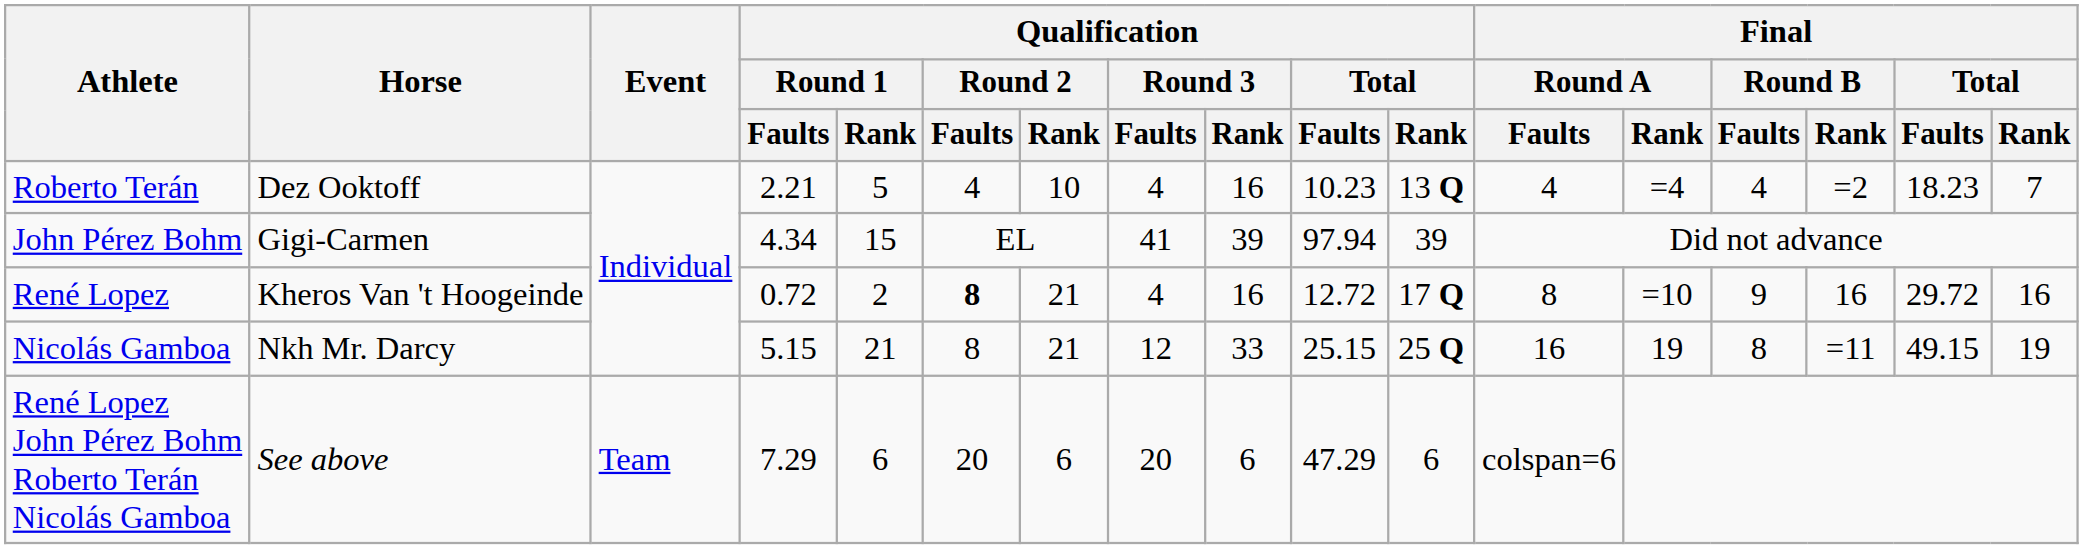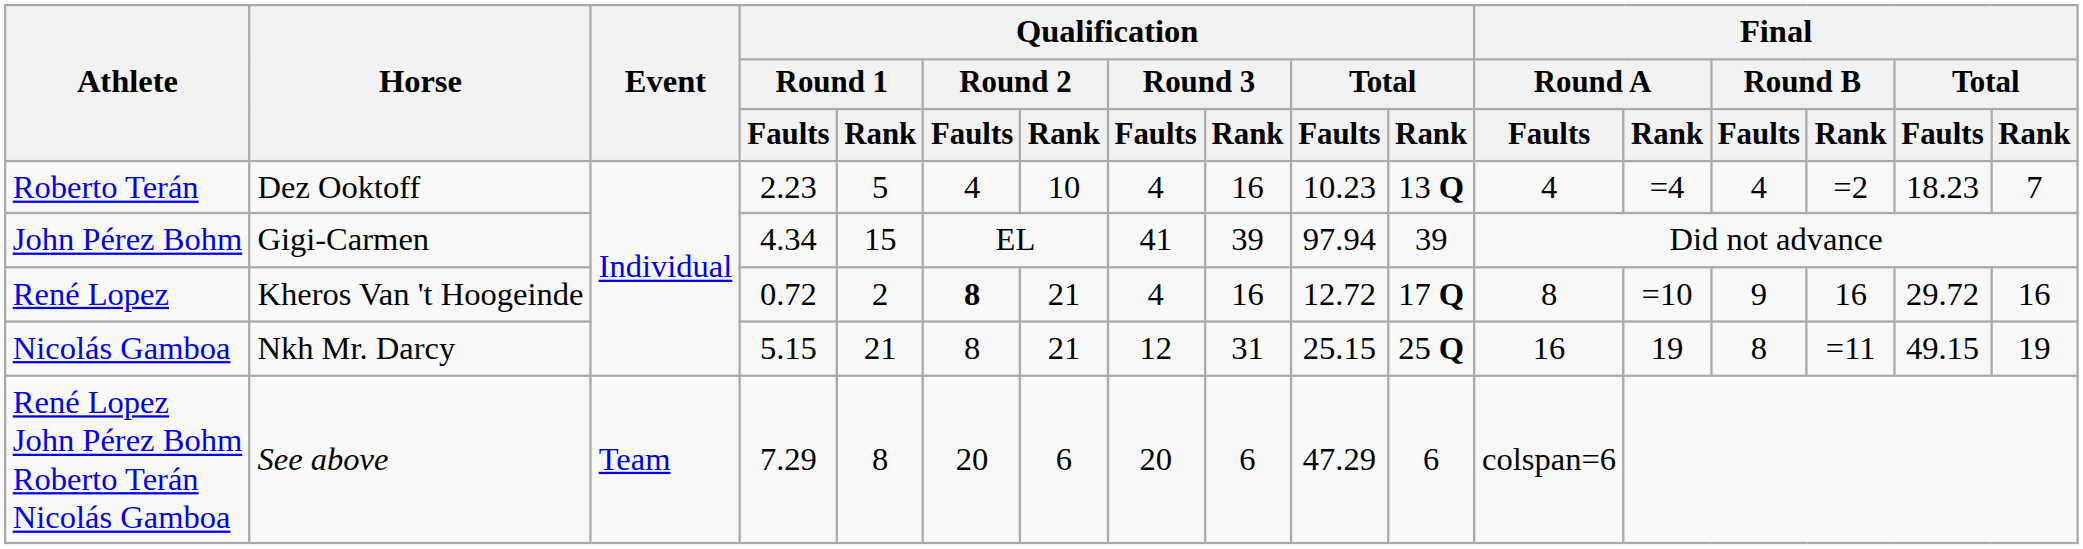(788, 186) 2.21 -> (788, 186) 2.23
(1248, 347) 33 -> (1248, 347) 31
(880, 459) 6 -> (880, 459) 8
